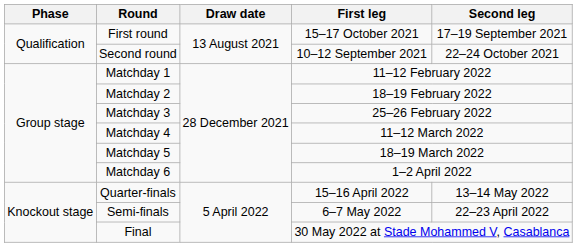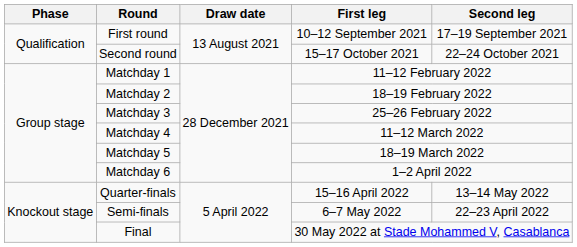(362, 34) 15–17 October 2021 -> (362, 34) 10–12 September 2021
(362, 53) 10–12 September 2021 -> (362, 53) 15–17 October 2021
